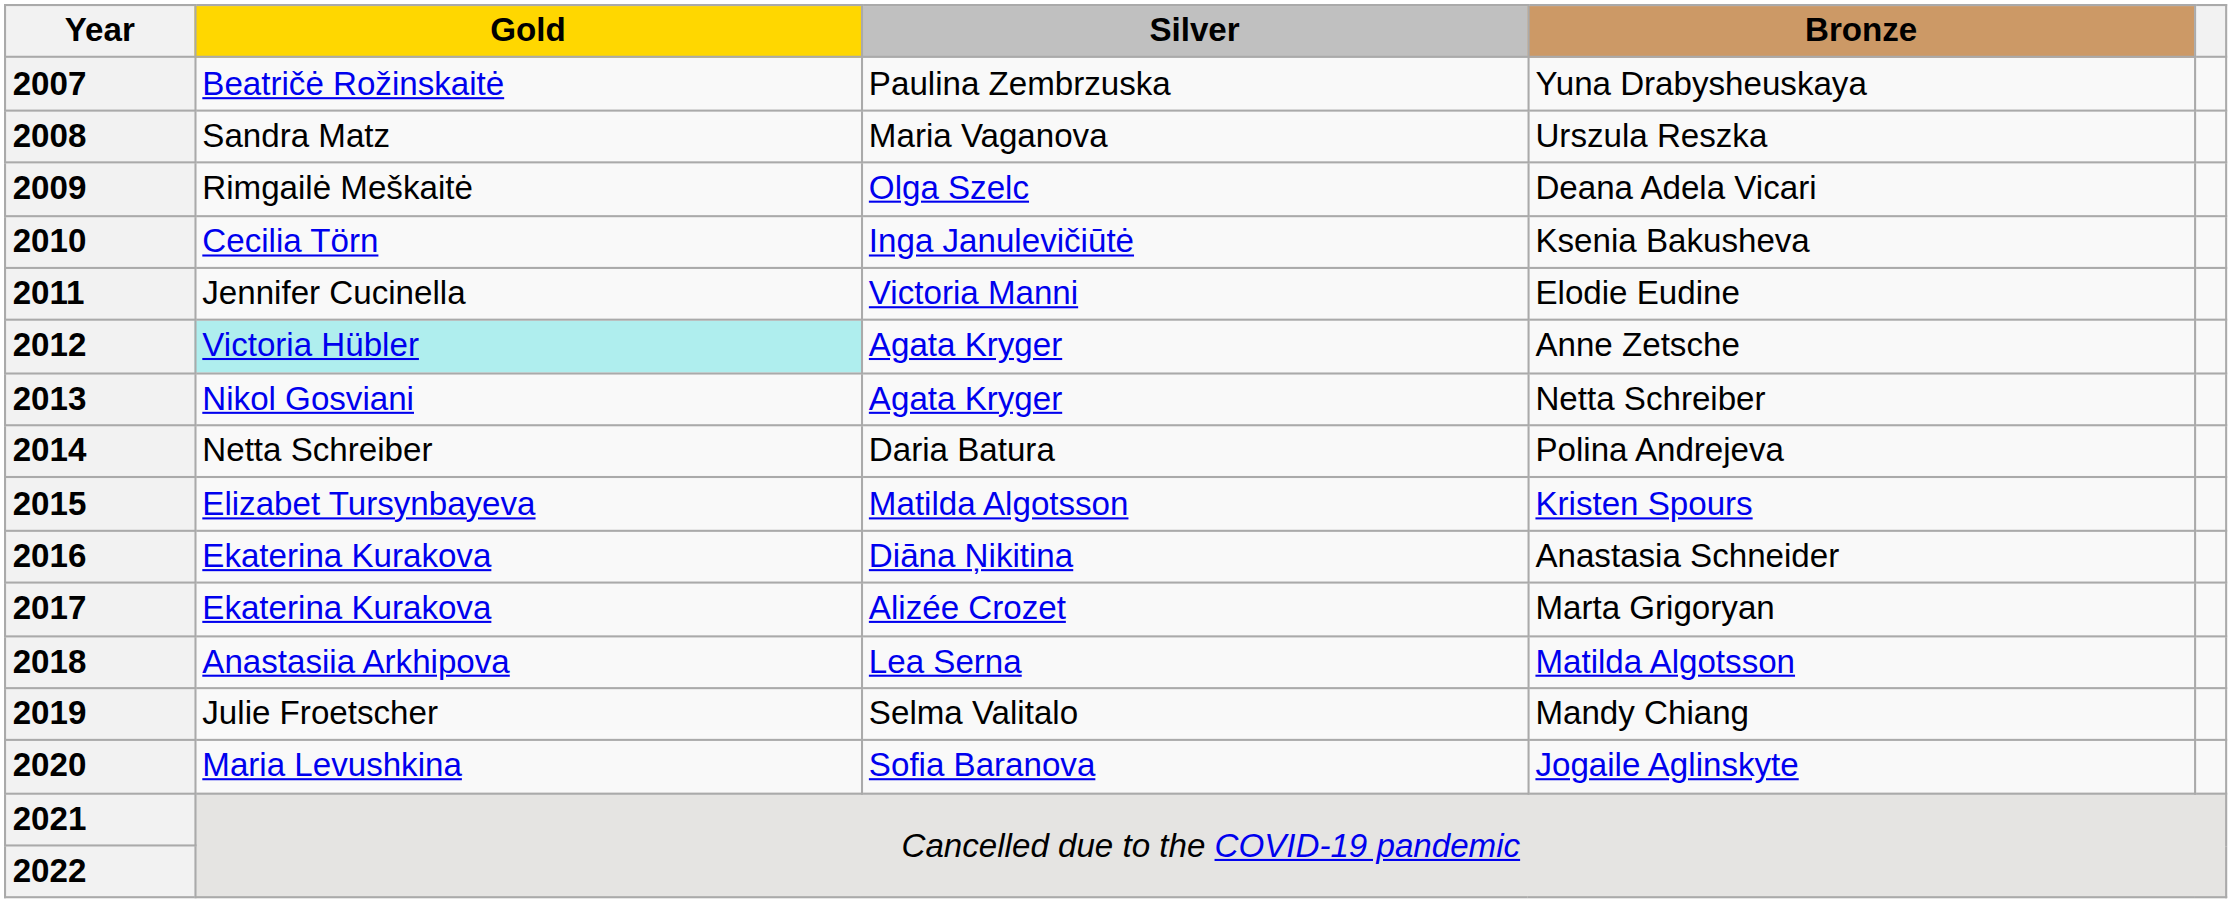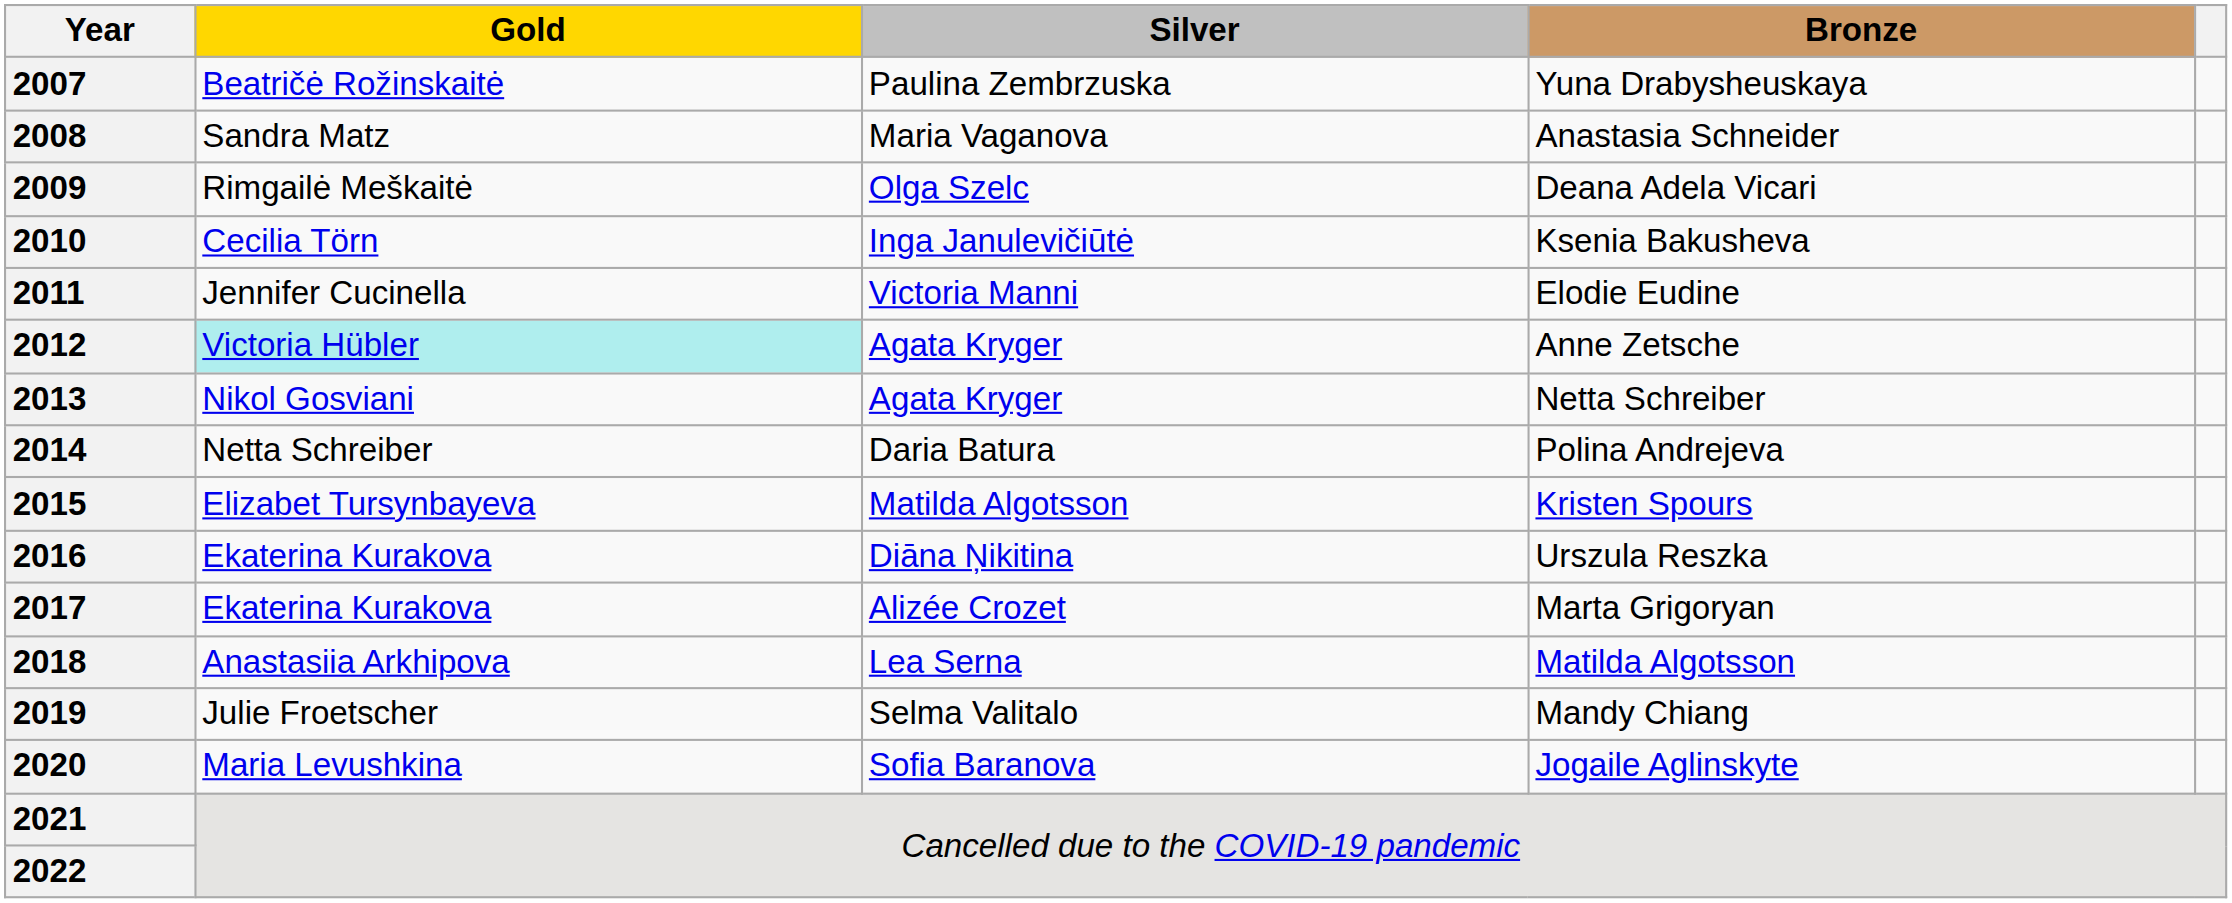(1651, 135) Urszula Reszka -> (1687, 135) Anastasia Schneider
(1687, 556) Anastasia Schneider -> (1651, 556) Urszula Reszka
